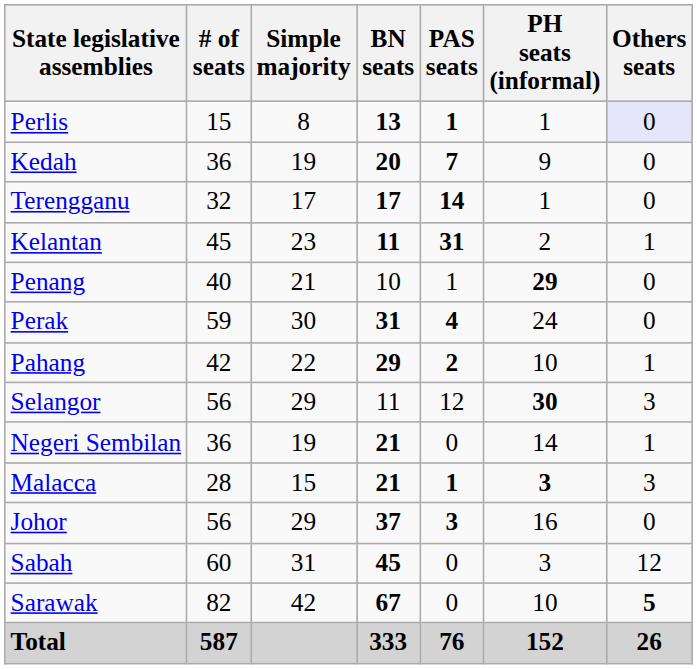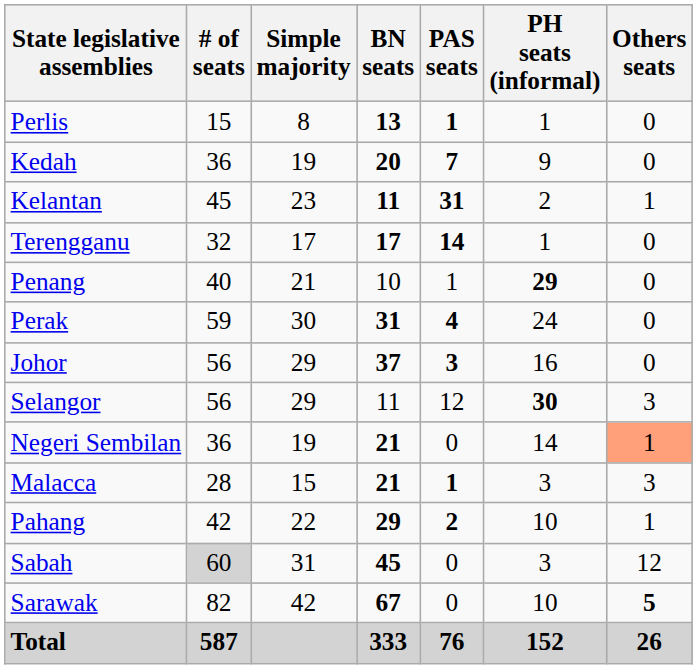(649, 121) lavender background -> (649, 121) no background
rows swapped: (56, 241) <-> (70, 201)
rows swapped: (48, 362) <-> (39, 522)
(649, 442) no background -> (649, 442) lightsalmon background
(545, 482) bold -> (545, 482) normal
(219, 562) no background -> (219, 562) lightgrey background
